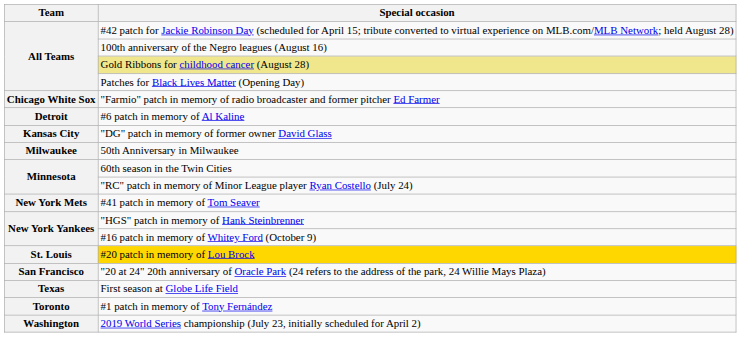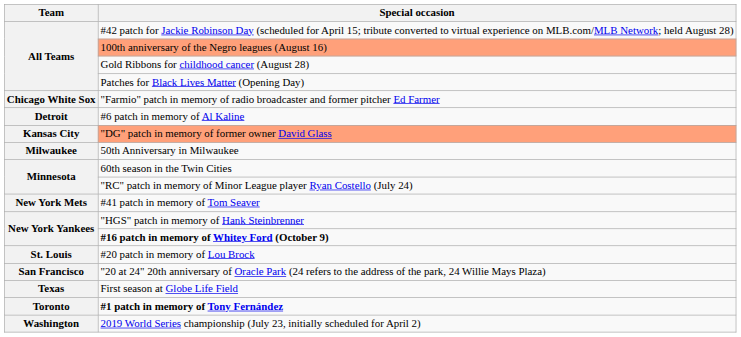(214, 47) no background -> (214, 47) lightsalmon background
(205, 64) khaki background -> (205, 64) no background
(216, 133) no background -> (216, 133) lightsalmon background
(208, 237) normal -> (215, 237) bold
(178, 254) gold background -> (178, 254) no background
(186, 306) normal -> (192, 306) bold
